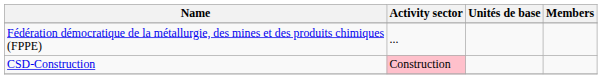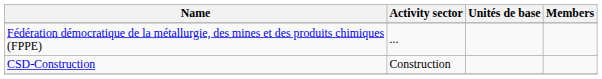(420, 64) pink background -> (420, 64) no background
